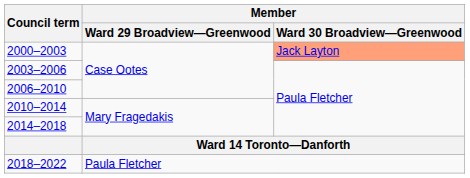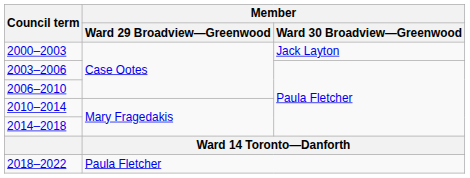(308, 51) lightsalmon background -> (308, 51) no background
